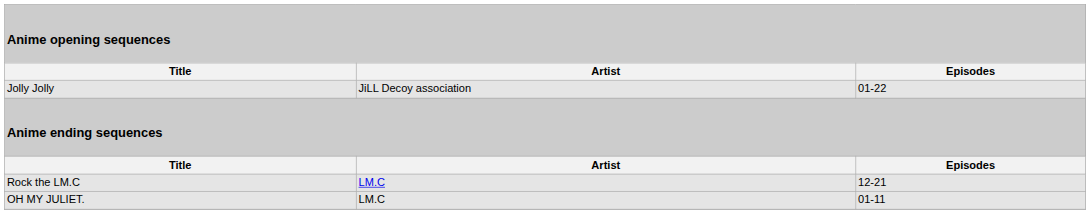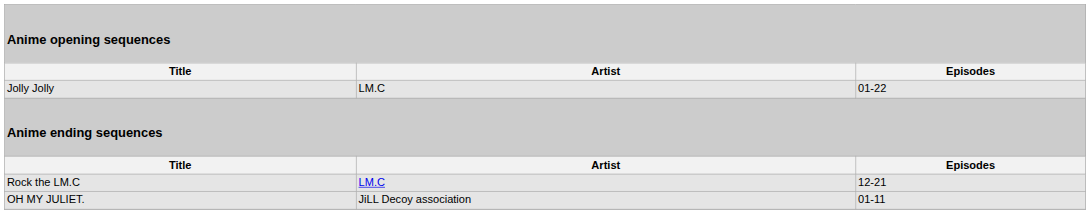(415, 89) JiLL Decoy association -> (372, 89) LM.C
(372, 200) LM.C -> (415, 200) JiLL Decoy association
